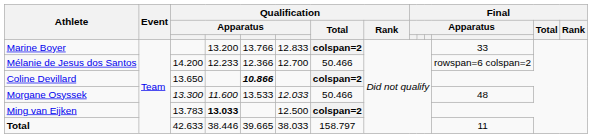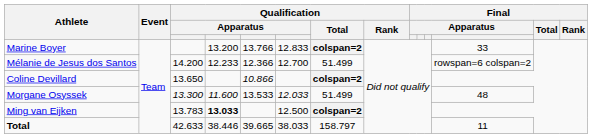(337, 63) 50.466 -> (337, 63) 51.499
(258, 79) bold -> (258, 79) normal
(337, 95) 50.466 -> (337, 95) 51.499
